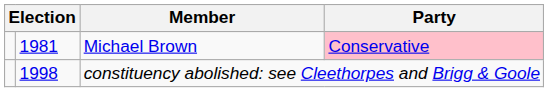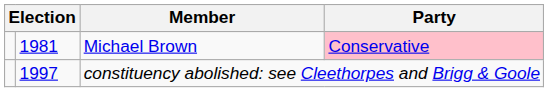(39, 73) 1998 -> (39, 73) 1997
